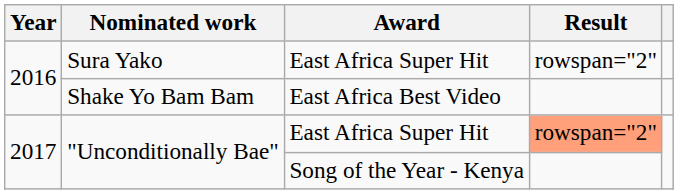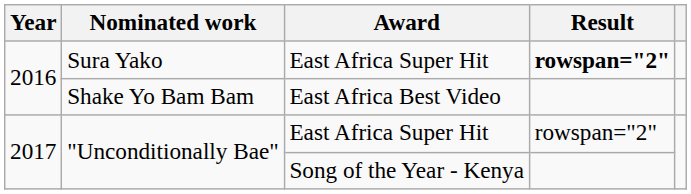(596, 59) normal -> (602, 59) bold
(596, 133) lightsalmon background -> (596, 133) no background
